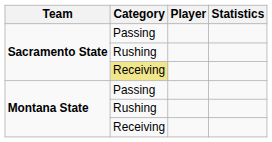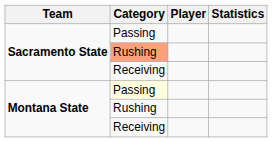(135, 52) no background -> (135, 52) lightsalmon background
(139, 71) khaki background -> (139, 71) no background
(134, 89) no background -> (134, 89) lightyellow background
